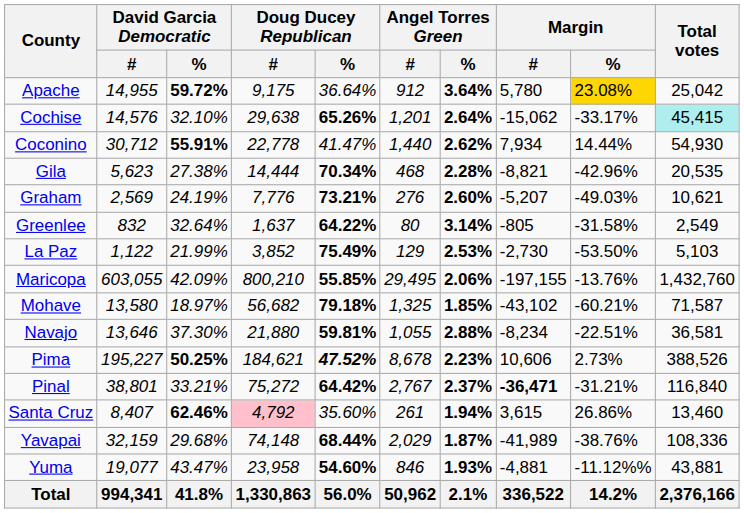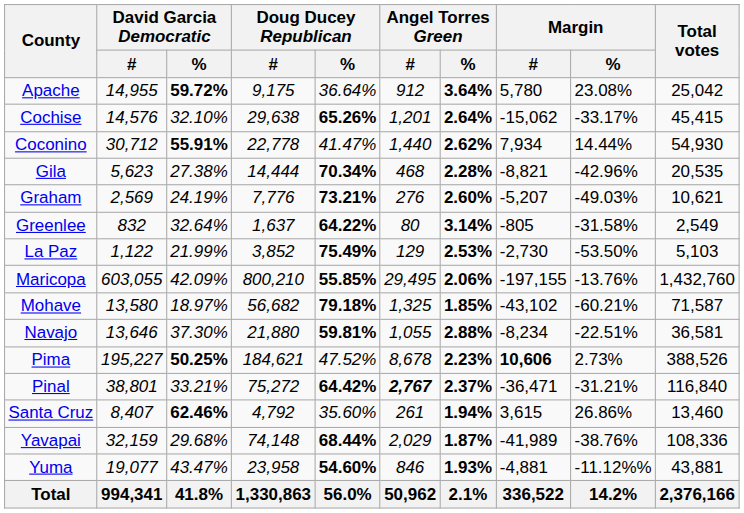(603, 90) gold background -> (603, 90) no background
(697, 117) paleturquoise background -> (697, 117) no background
(348, 359) bold -> (348, 359) normal
(526, 359) normal -> (526, 359) bold
(410, 386) normal -> (410, 386) bold
(529, 386) bold -> (529, 386) normal
(273, 413) pink background -> (273, 413) no background
